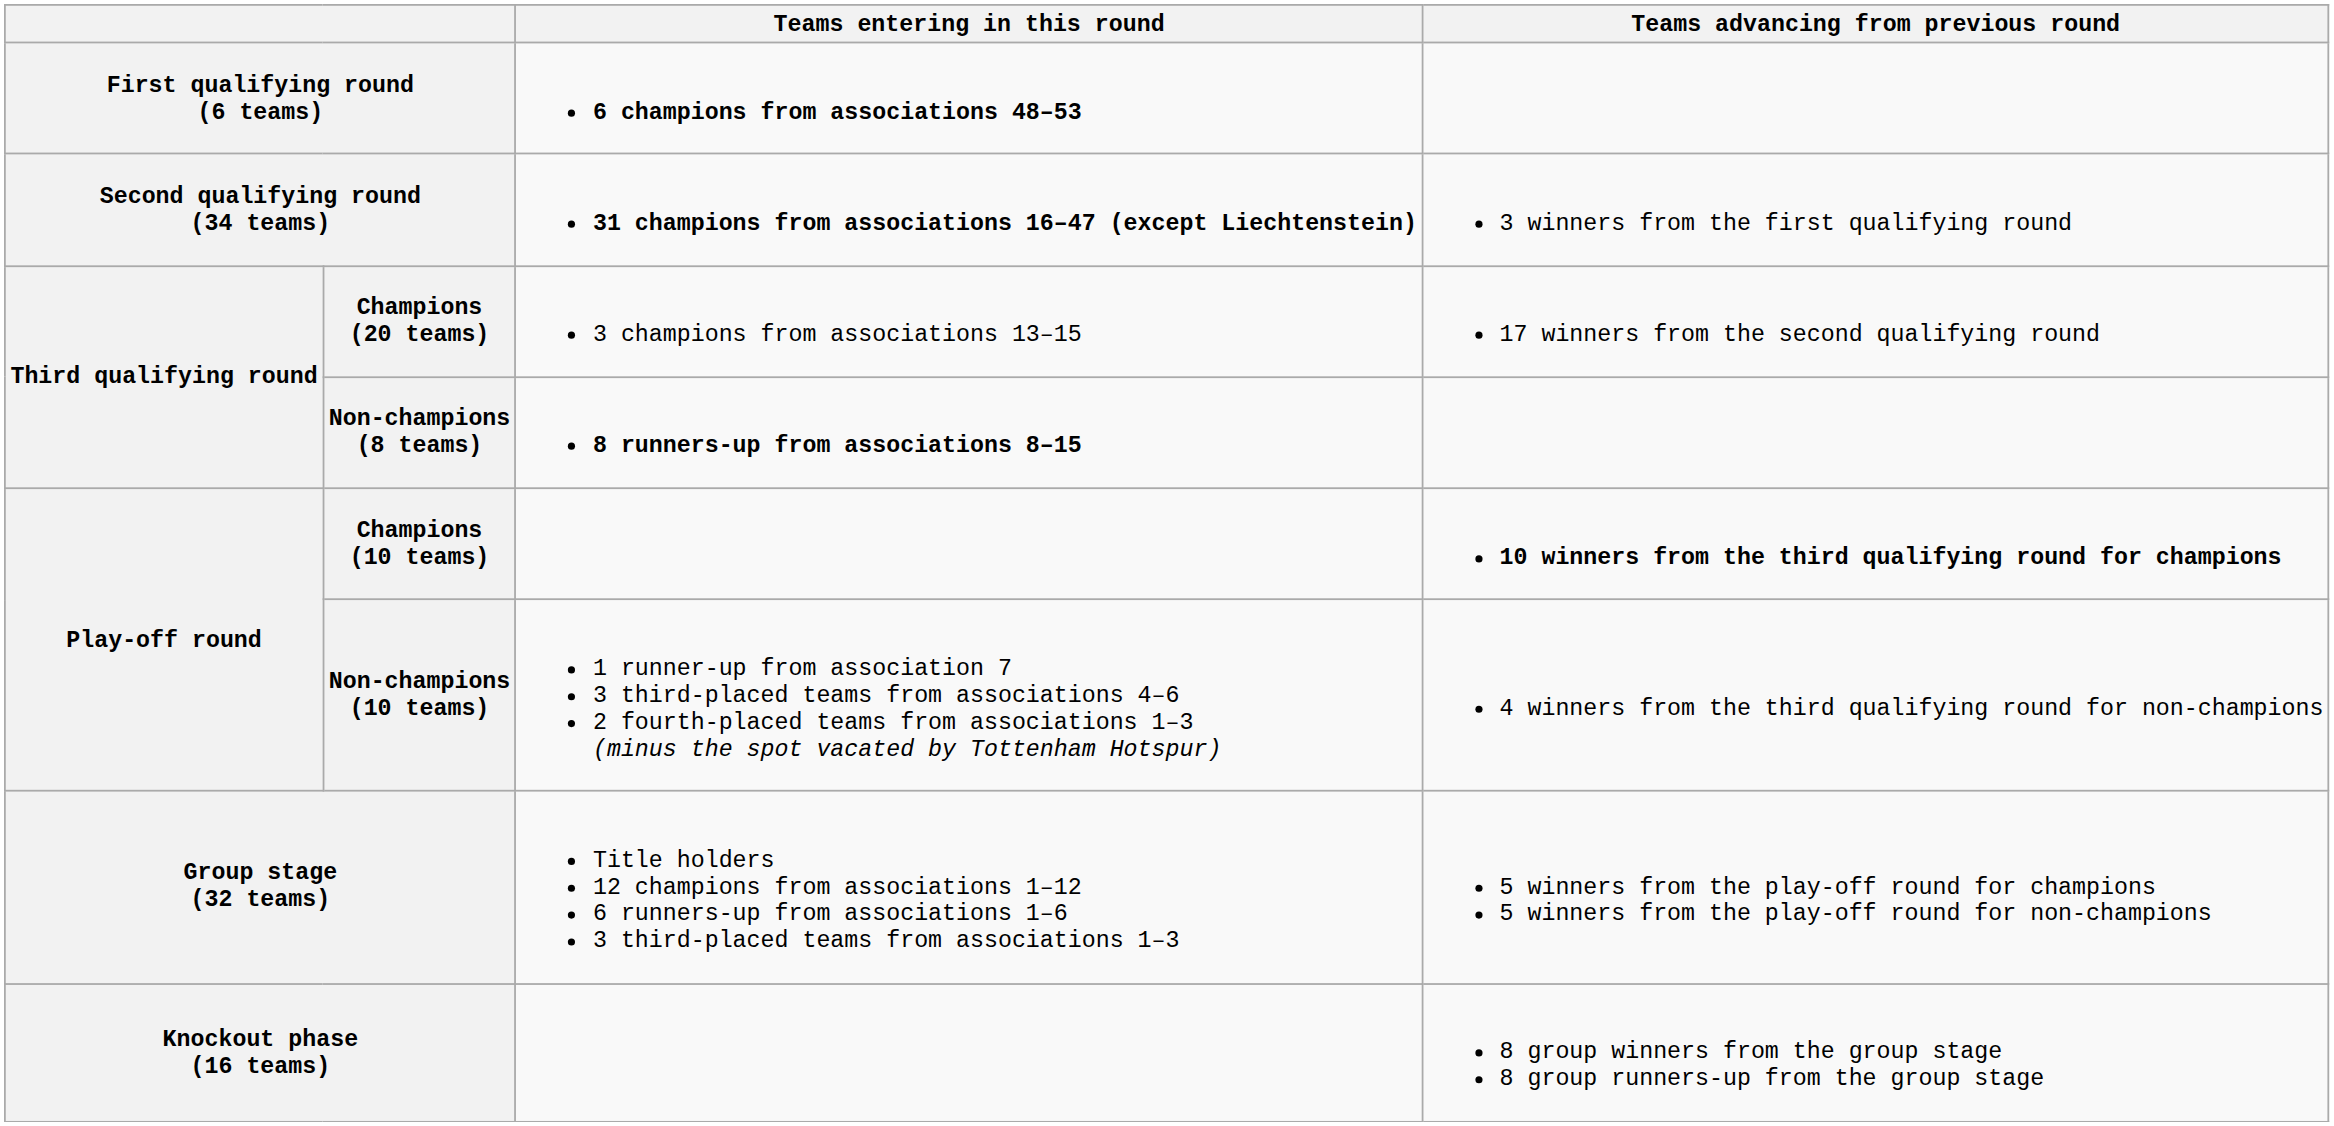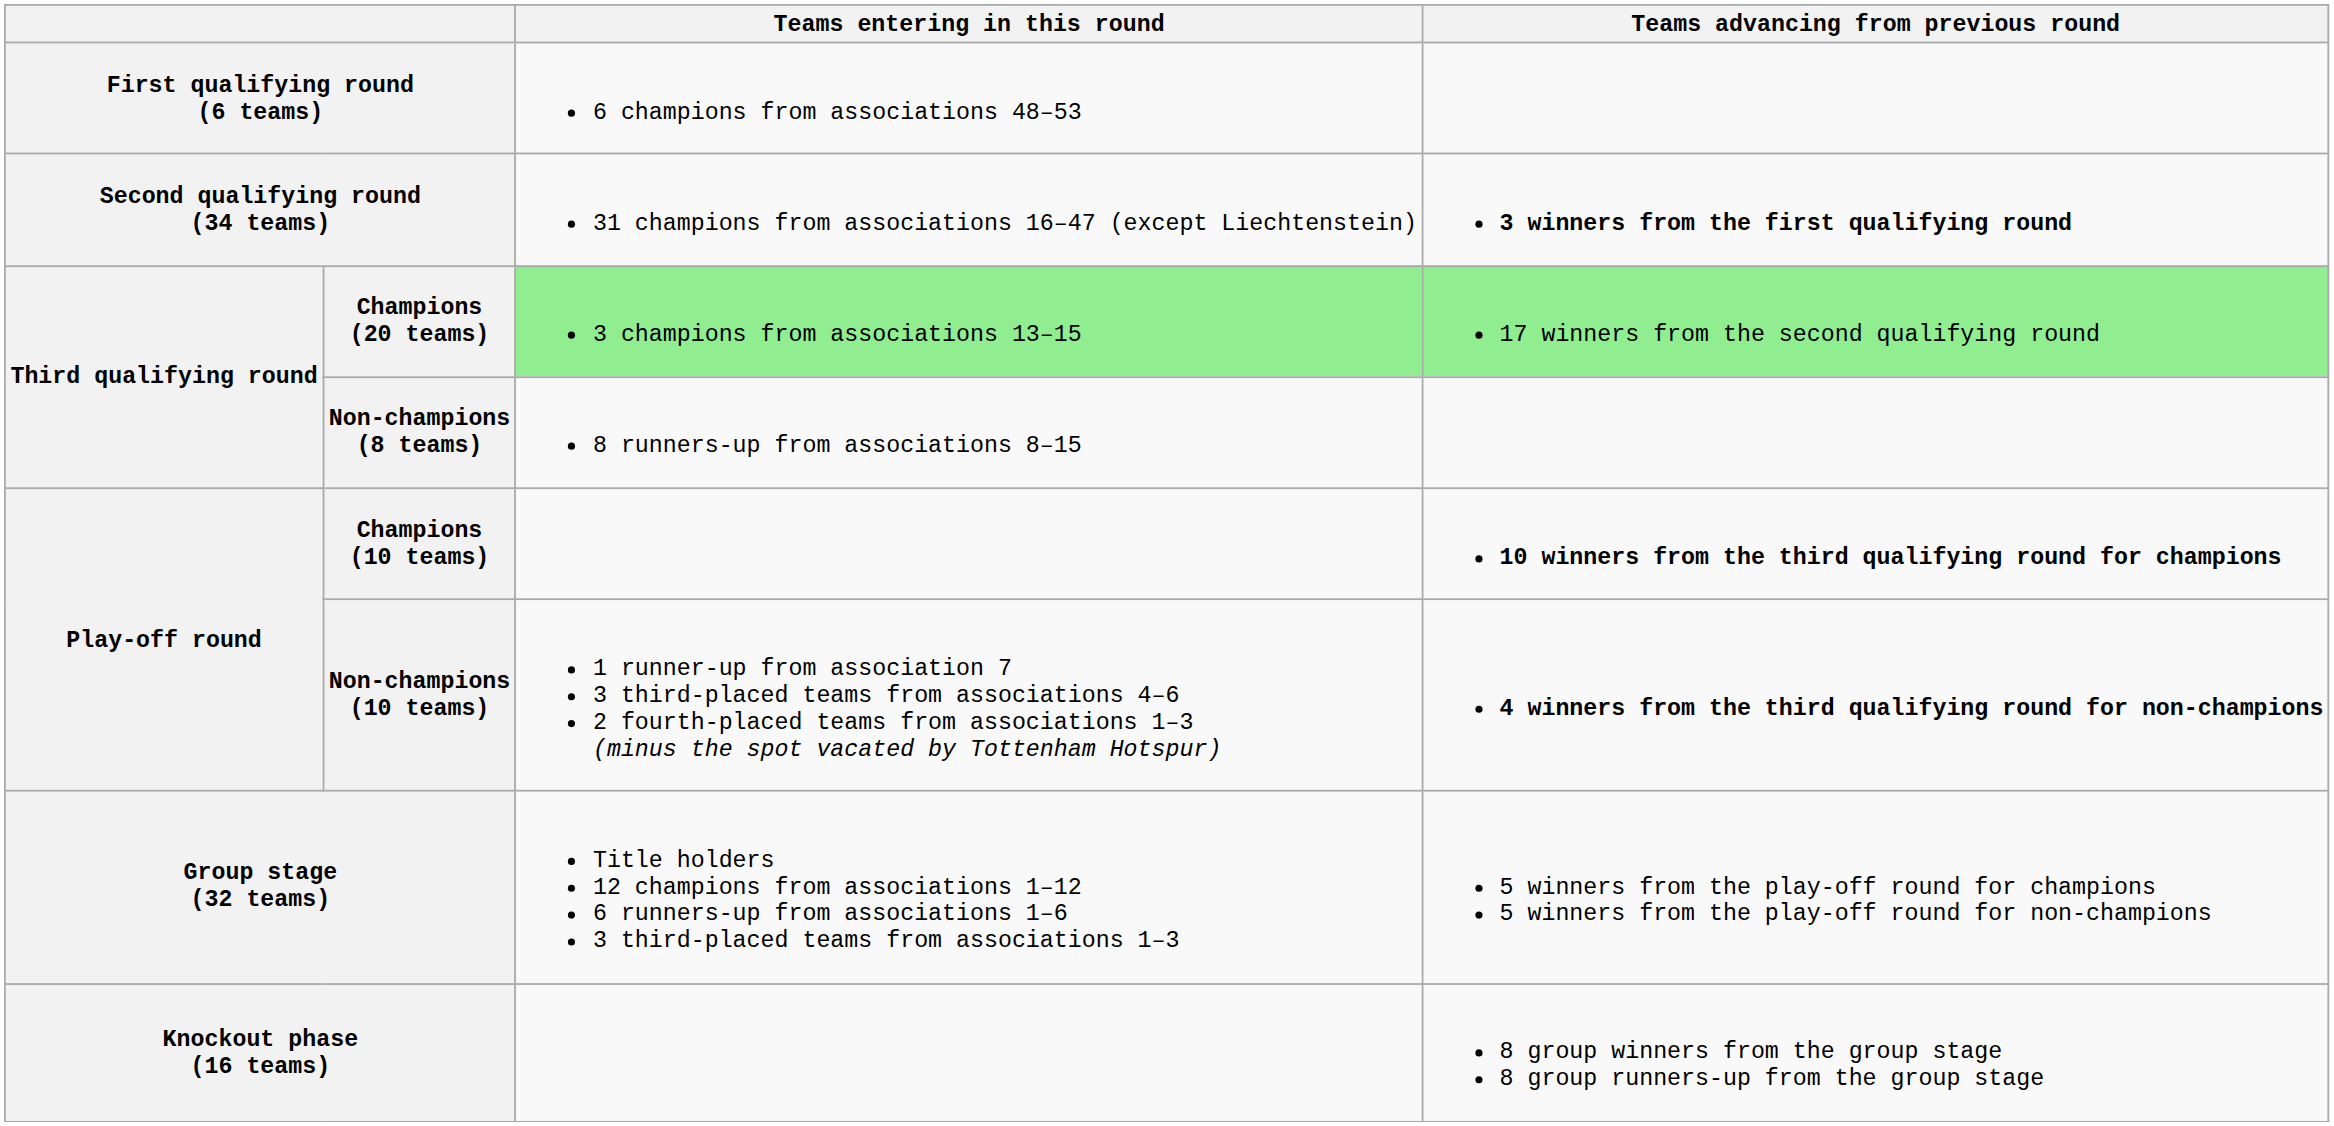(969, 112) bold -> (969, 112) normal
(969, 223) bold -> (969, 223) normal
(1876, 223) normal -> (1876, 223) bold
(969, 335) no background -> (969, 335) lightgreen background
(1876, 335) no background -> (1876, 335) lightgreen background
(969, 446) bold -> (969, 446) normal
(1876, 709) normal -> (1876, 709) bold
